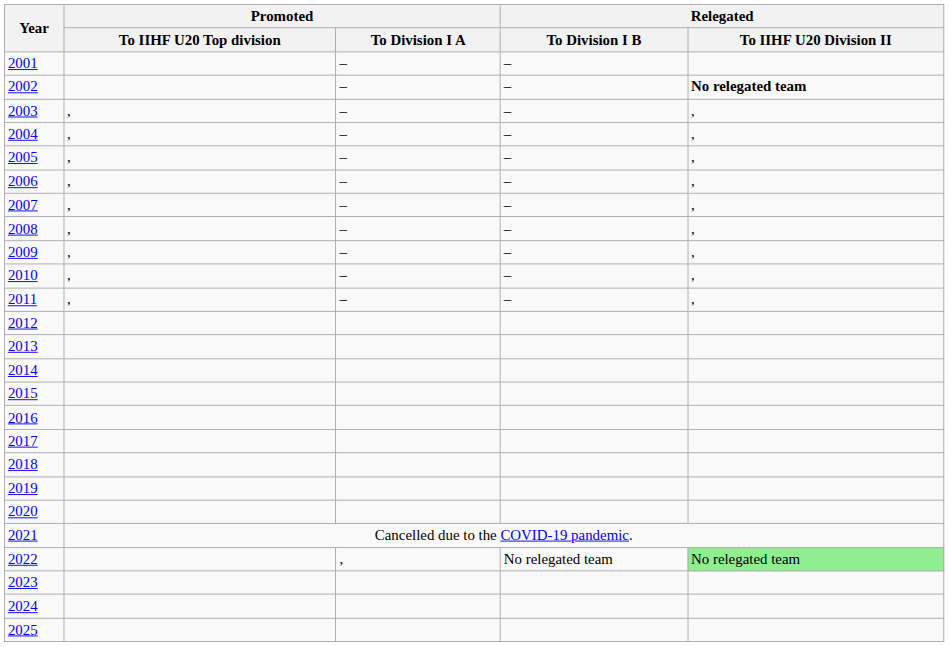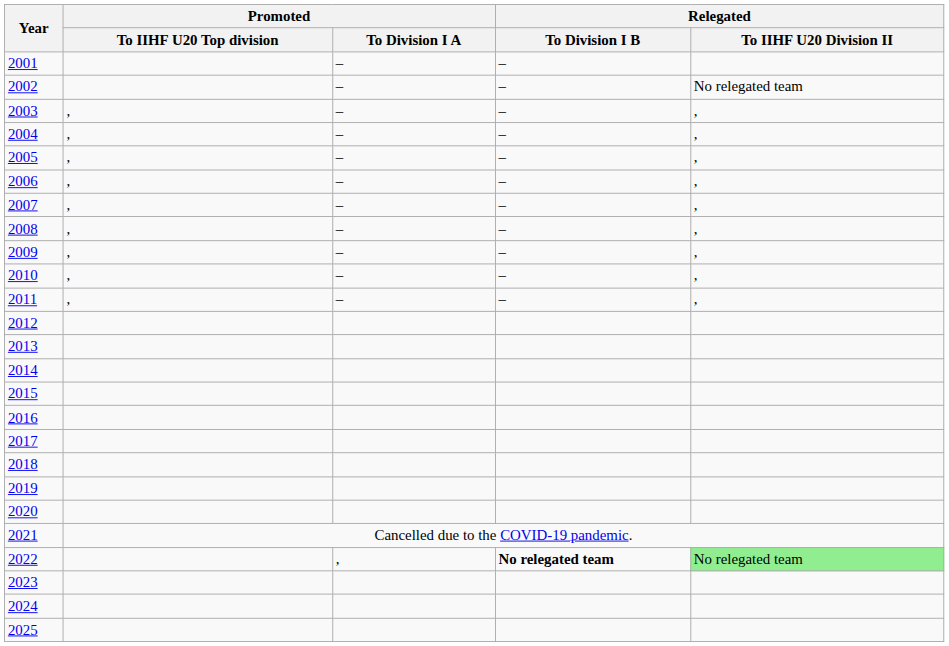(749, 87) bold -> (748, 87) normal
(558, 559) normal -> (556, 559) bold
